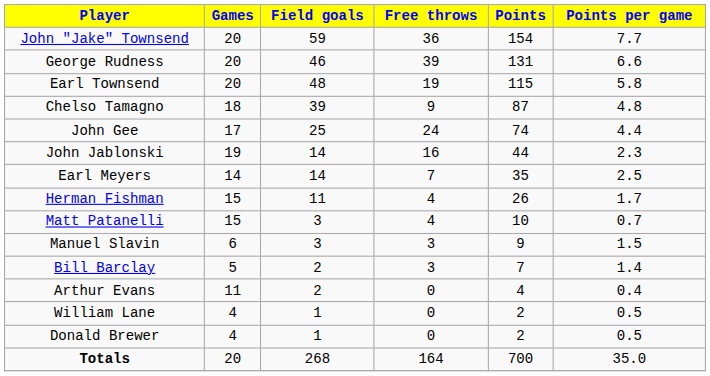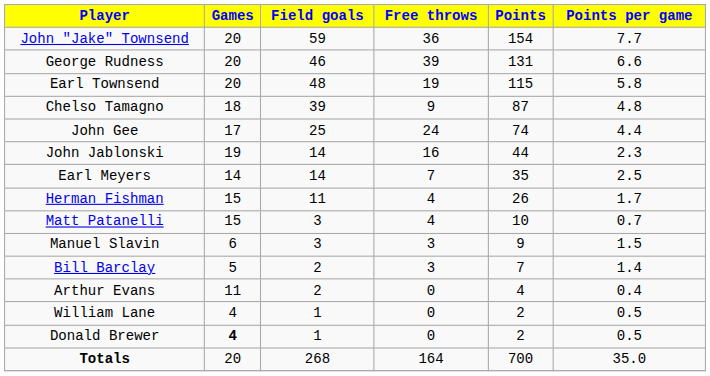(233, 336) normal -> (233, 336) bold
